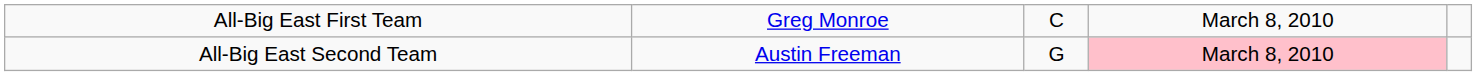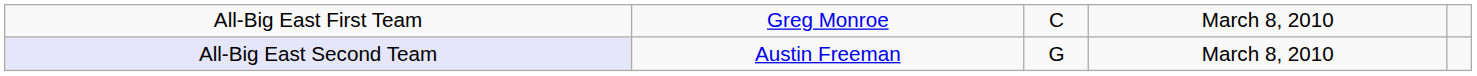(318, 53) no background -> (318, 53) lavender background
(1268, 53) pink background -> (1268, 53) no background
